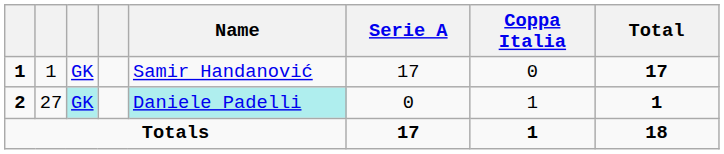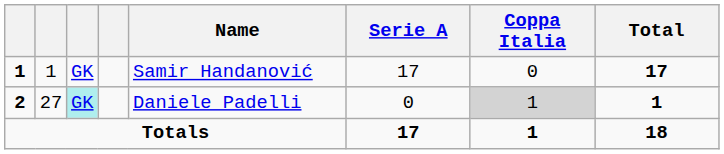(217, 103) paleturquoise background -> (217, 103) no background
(532, 103) no background -> (532, 103) lightgrey background
